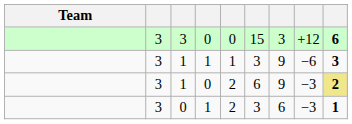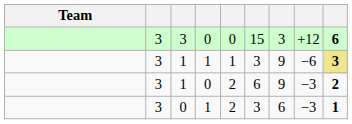(335, 61) no background -> (335, 61) khaki background
(335, 84) khaki background -> (335, 84) no background
